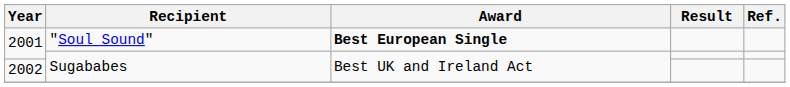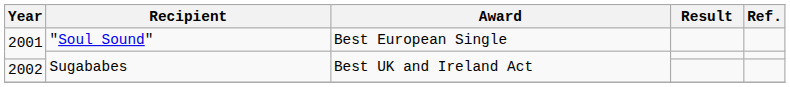(420, 40) bold -> (420, 40) normal
